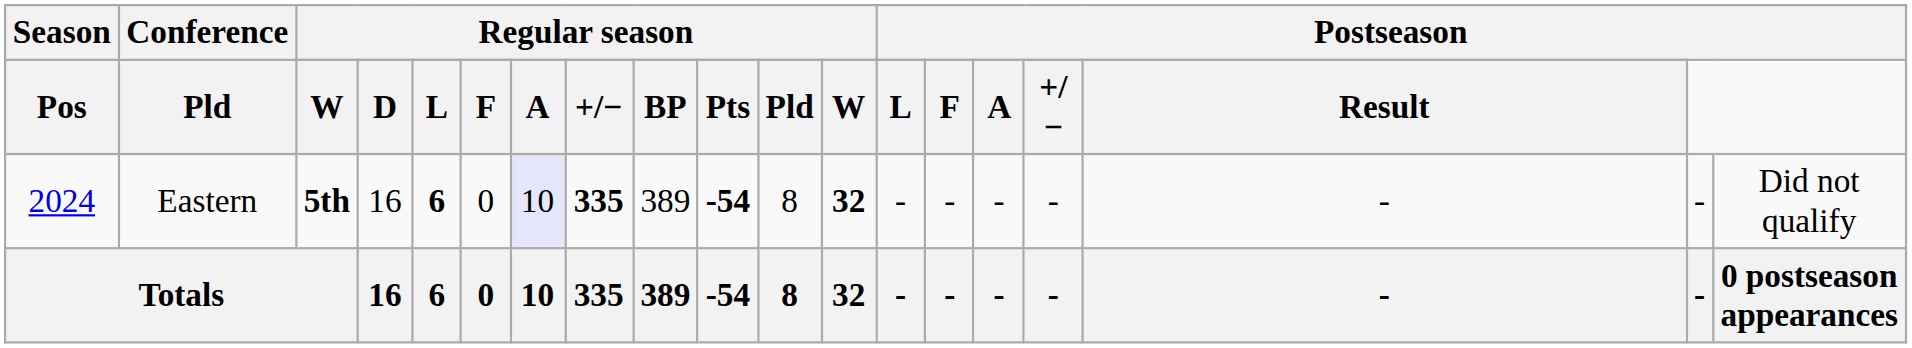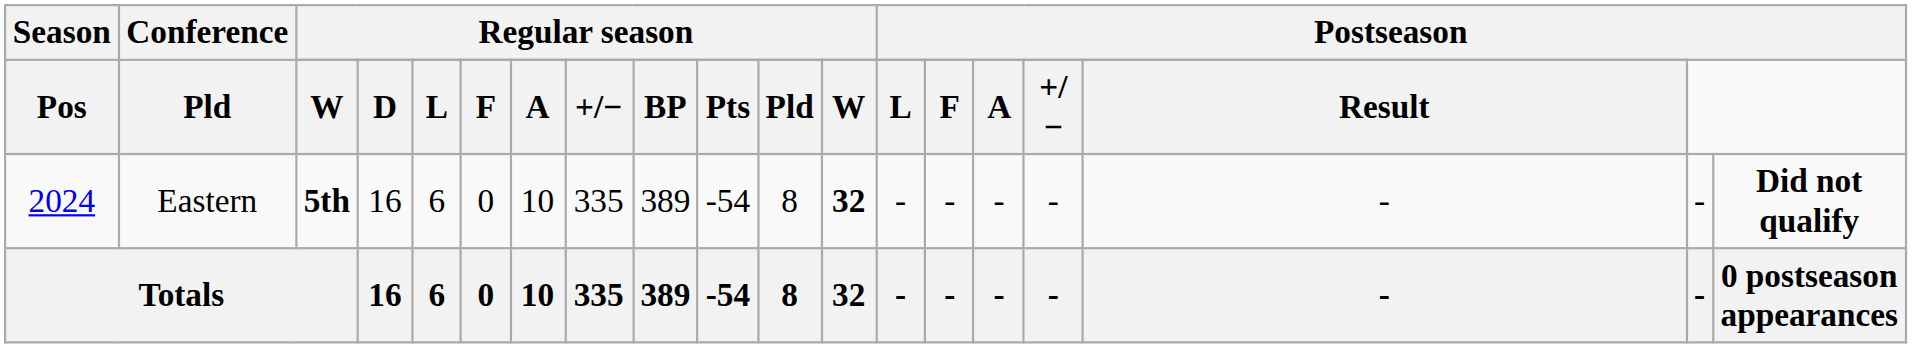(437, 201) bold -> (437, 201) normal
(537, 201) lavender background -> (537, 201) no background
(599, 201) bold -> (599, 201) normal
(728, 201) bold -> (728, 201) normal
(1809, 201) normal -> (1809, 201) bold
